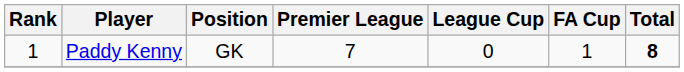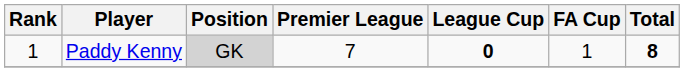(229, 50) no background -> (229, 50) lightgrey background
(488, 50) normal -> (488, 50) bold
